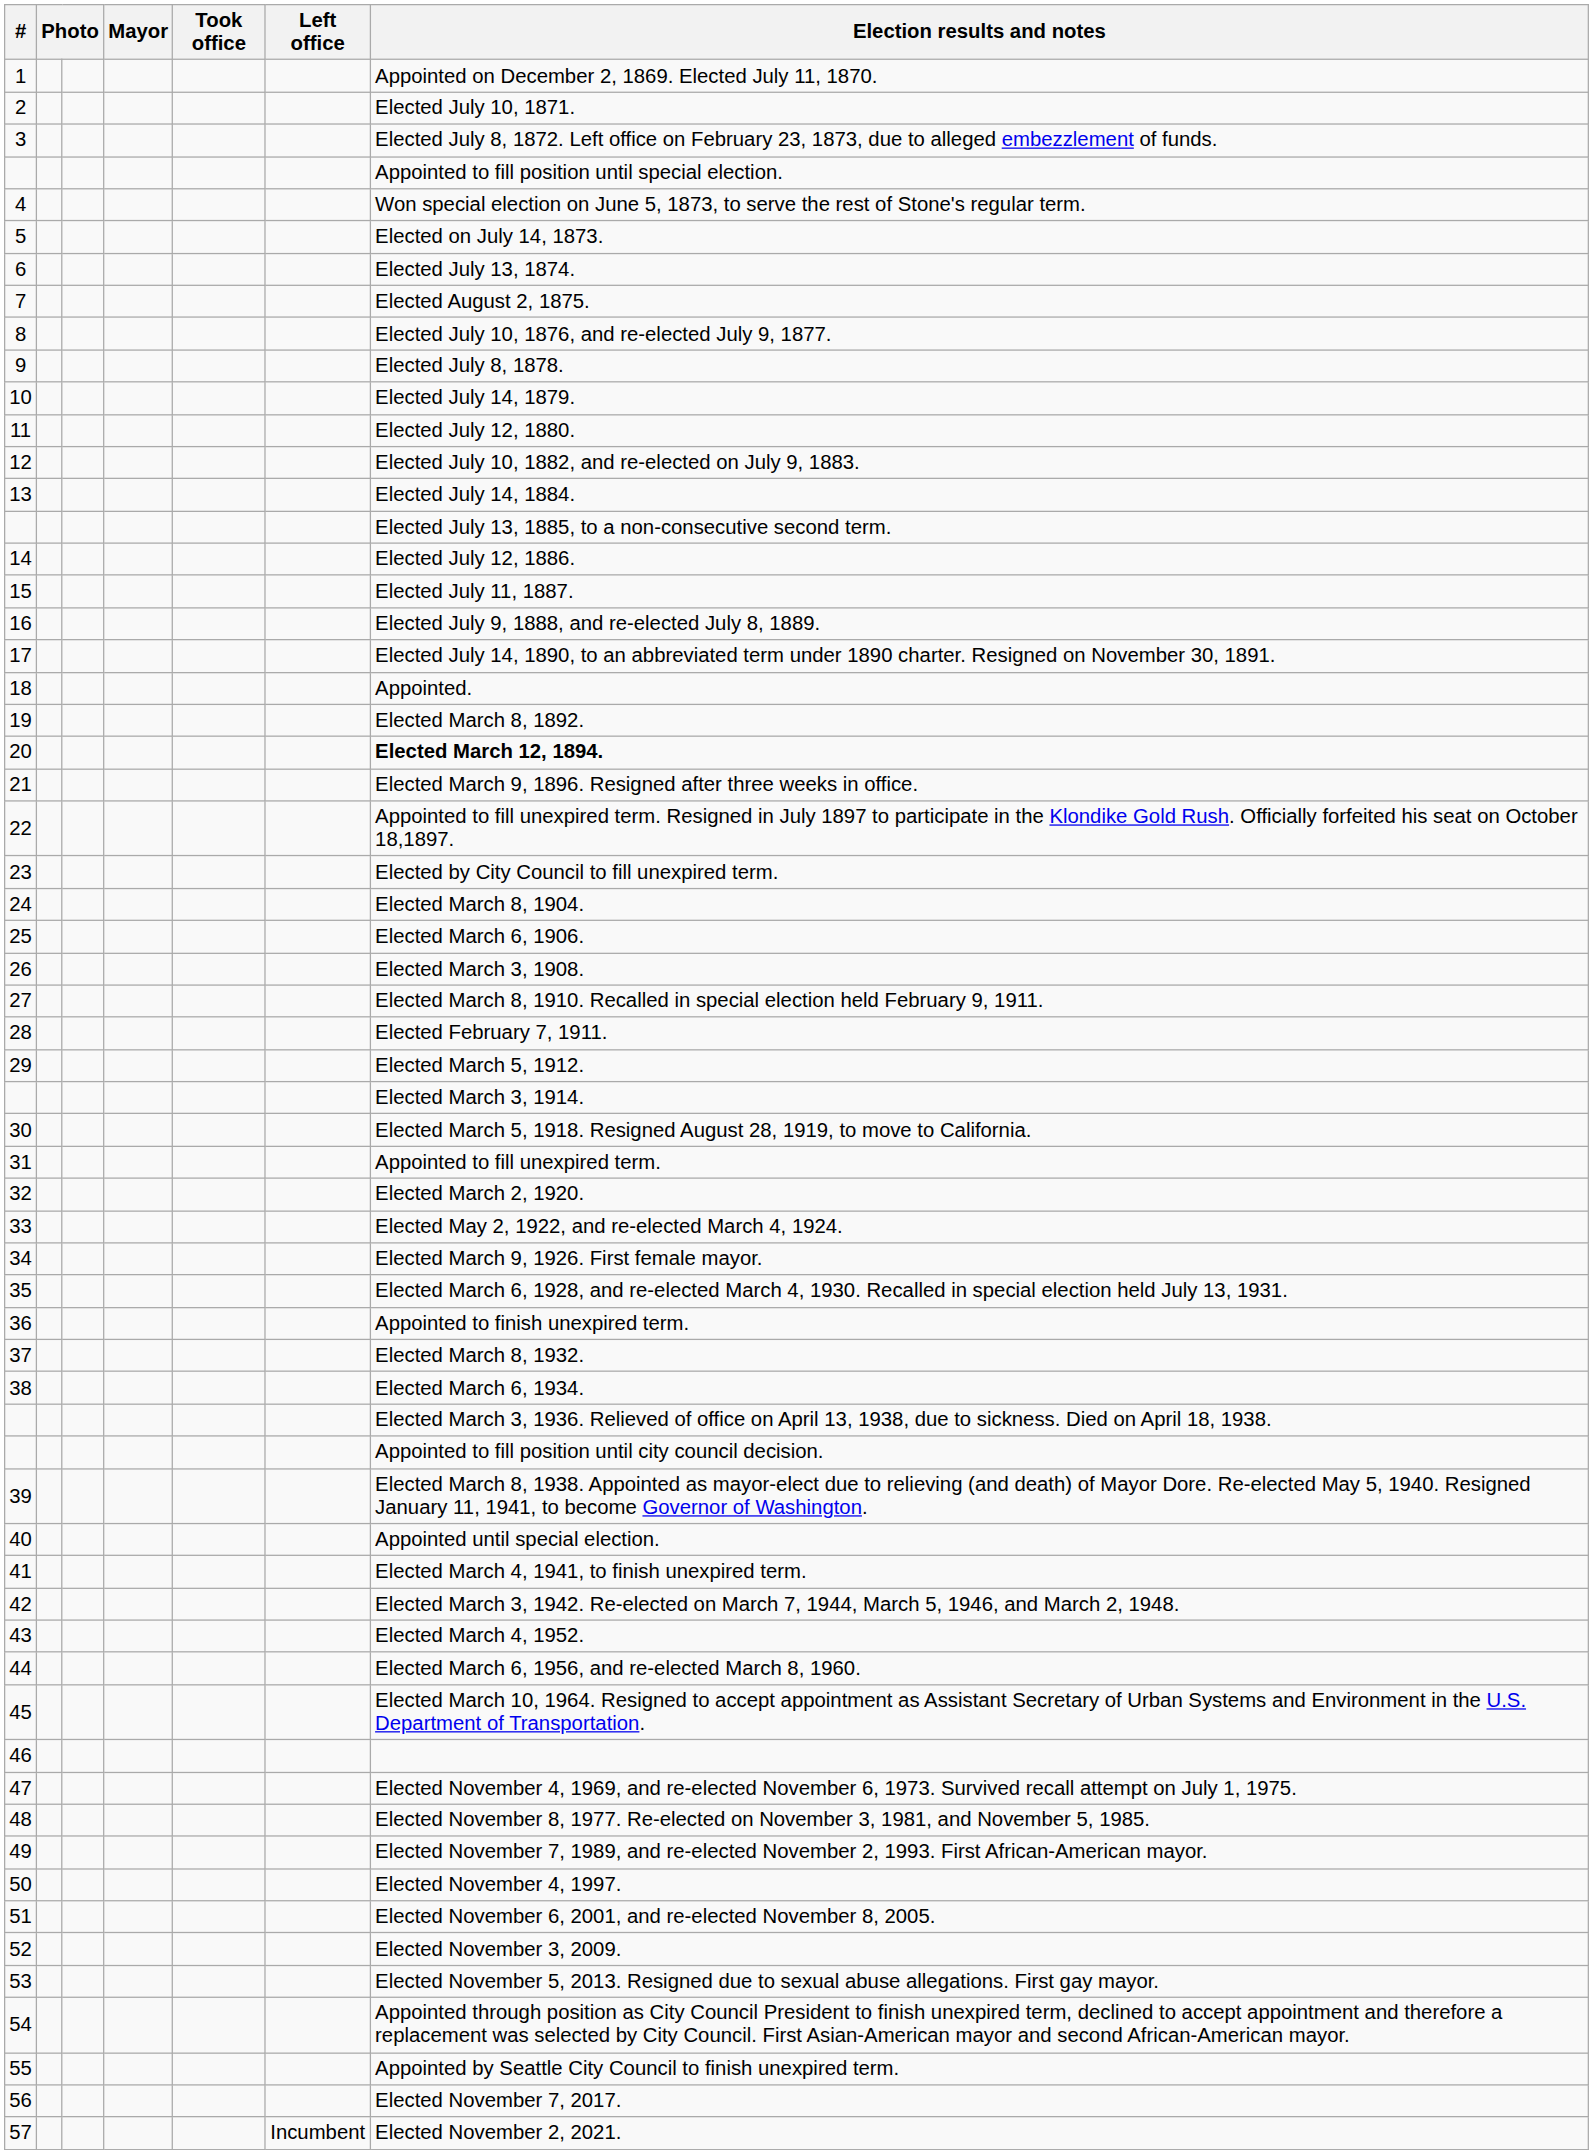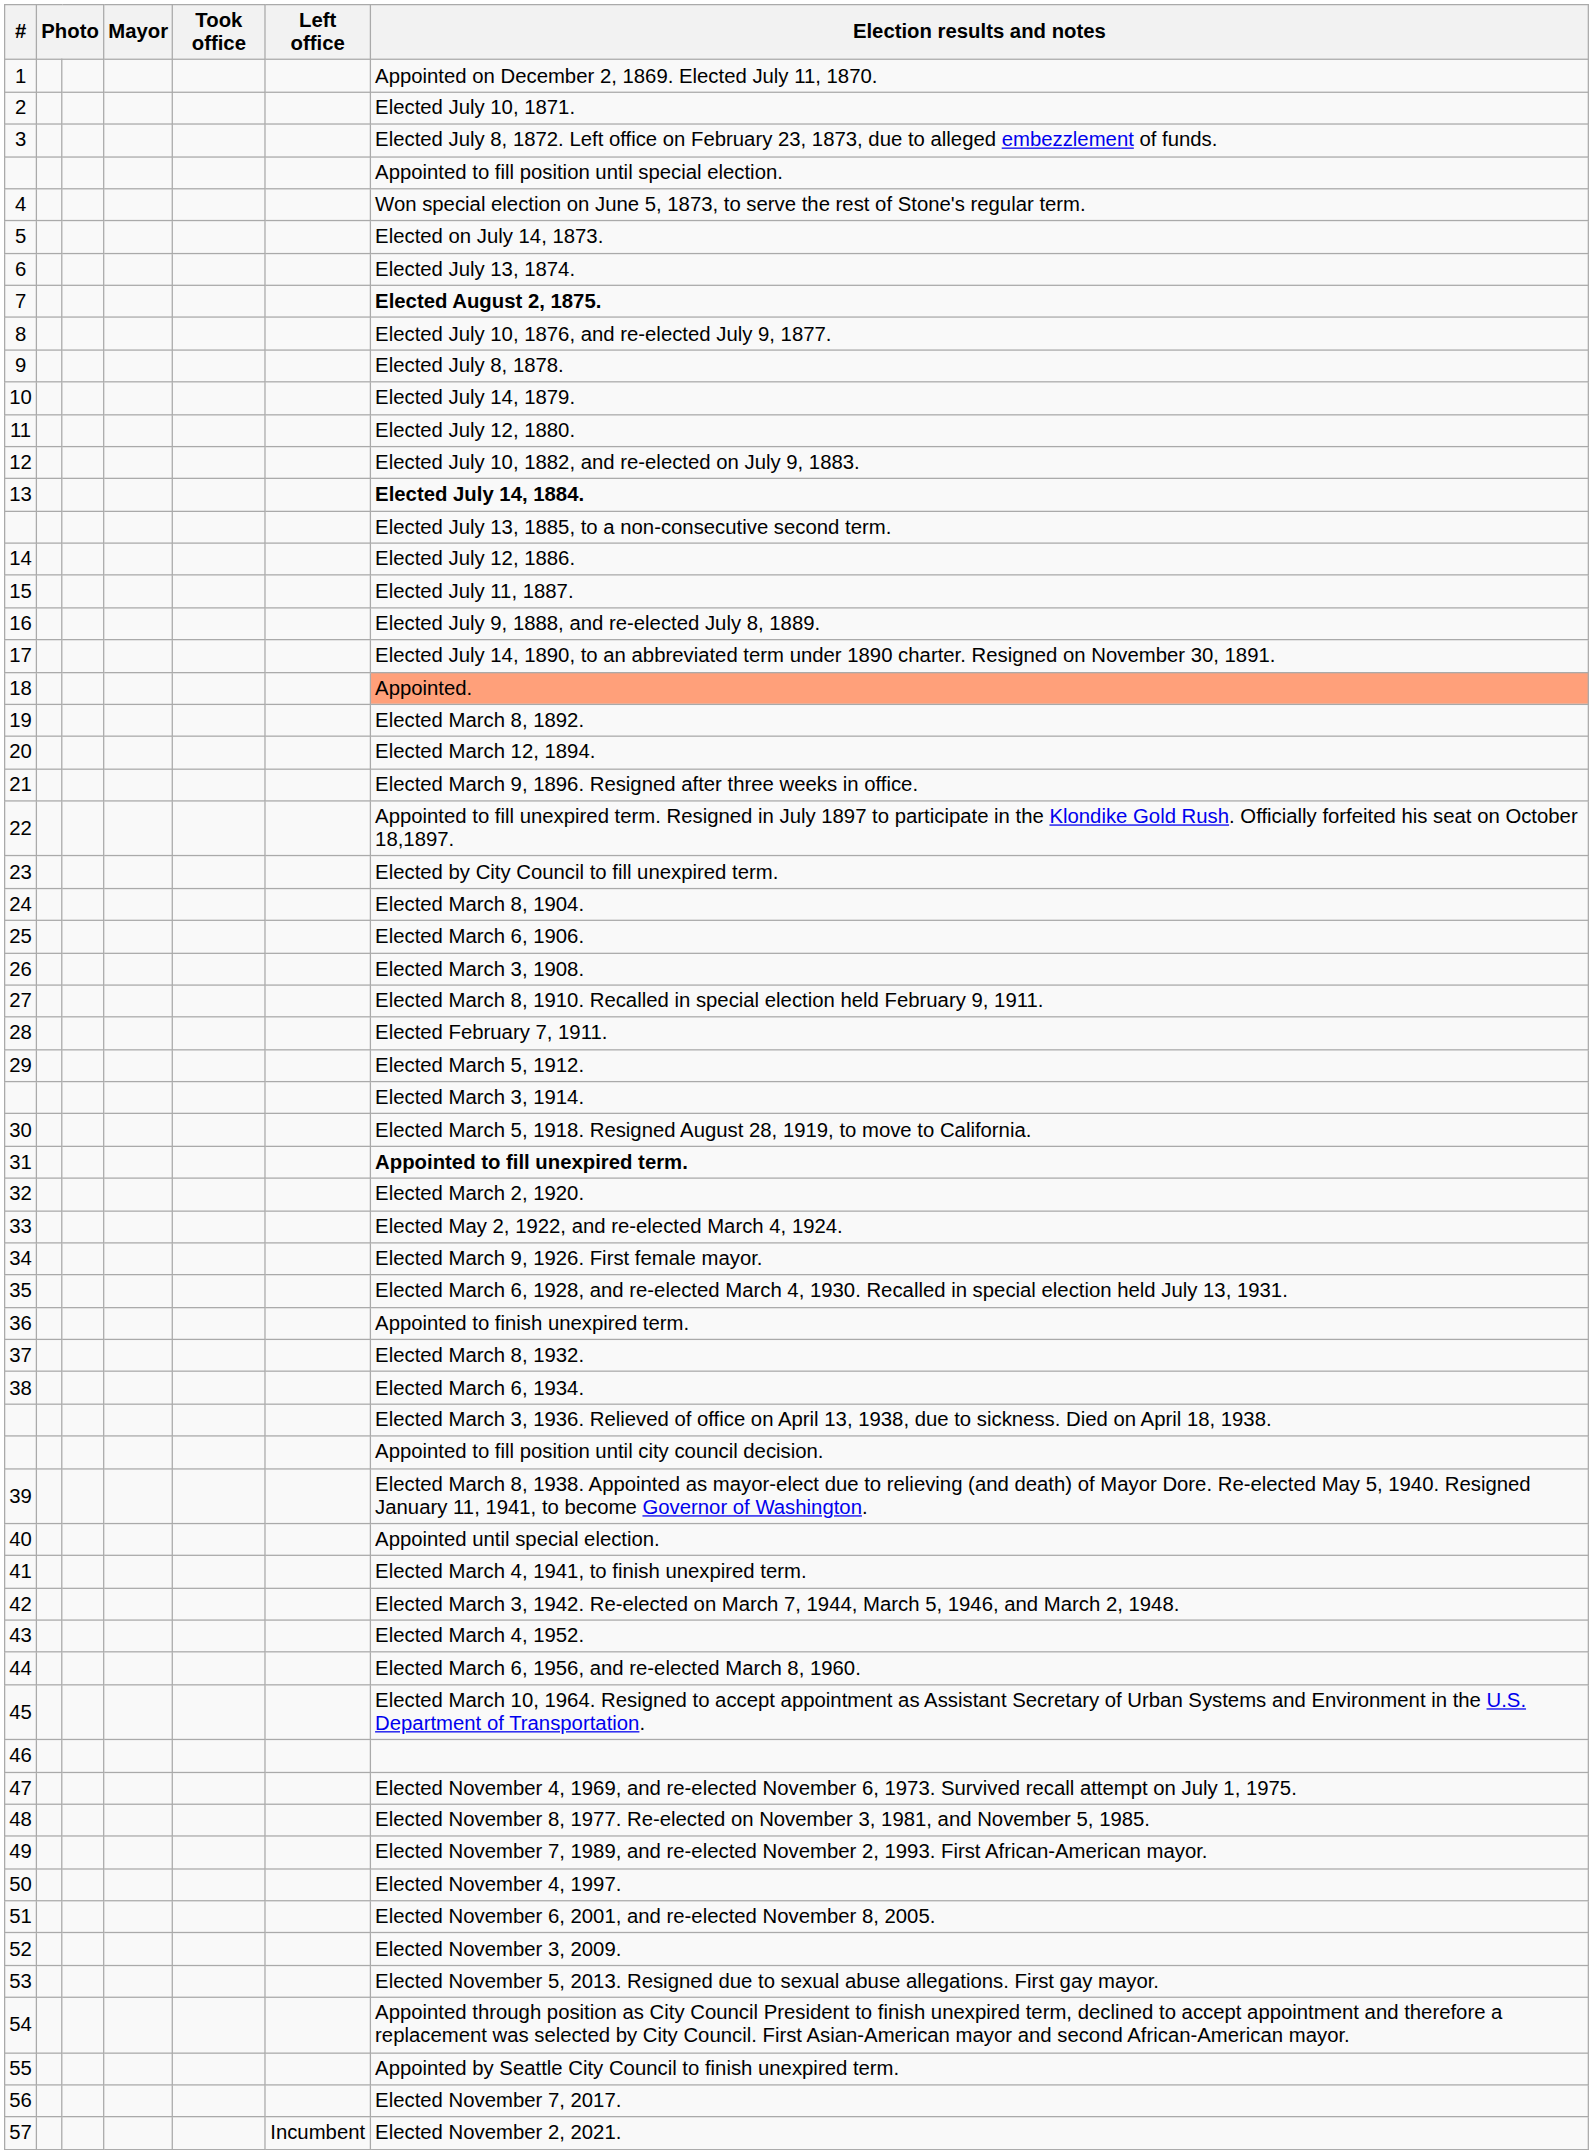(482, 301) normal -> (488, 301) bold
(475, 494) normal -> (480, 494) bold
(424, 687) no background -> (424, 687) lightsalmon background
(489, 752) bold -> (485, 752) normal
(518, 1162) normal -> (531, 1162) bold
